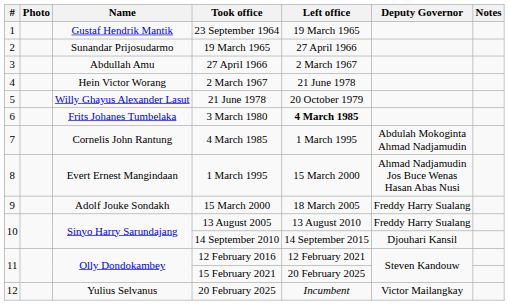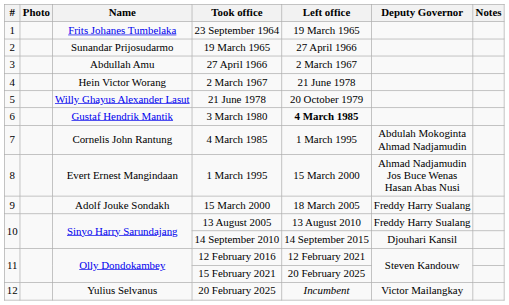(122, 30) Gustaf Hendrik Mantik -> (122, 30) Frits Johanes Tumbelaka
(122, 116) Frits Johanes Tumbelaka -> (122, 116) Gustaf Hendrik Mantik
